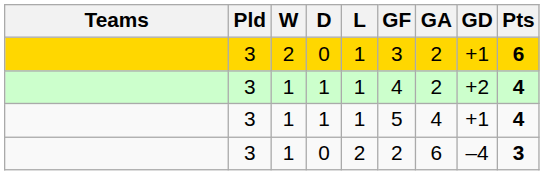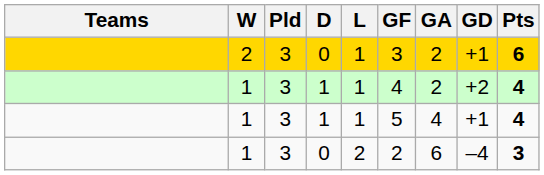columns swapped: (250, 20) <-> (288, 20)
